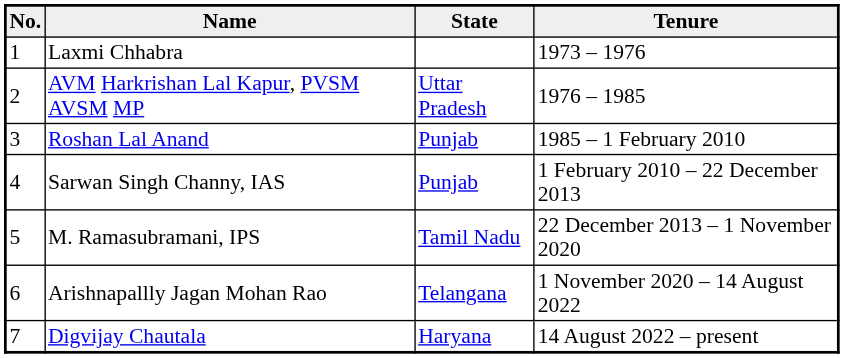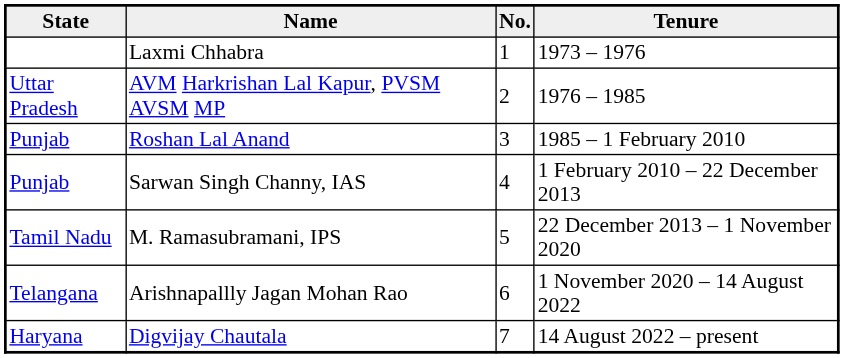columns swapped: (25, 21) <-> (474, 21)
